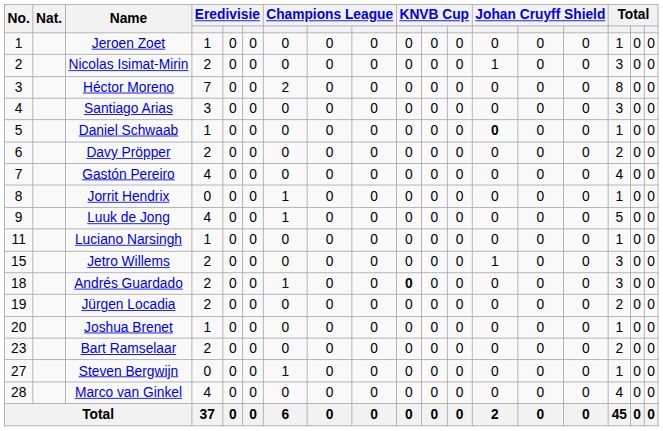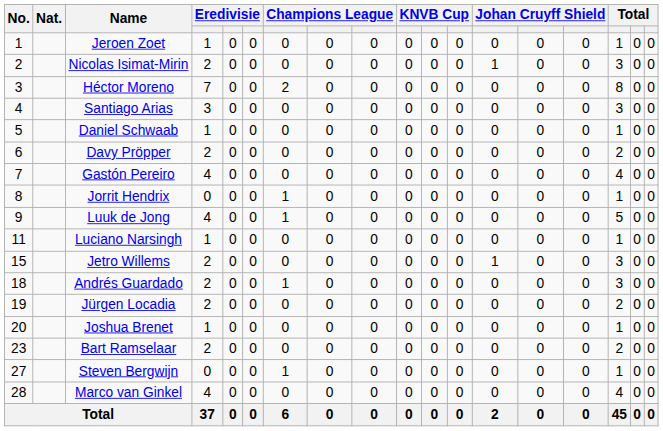(495, 130) bold -> (495, 130) normal
(409, 283) bold -> (409, 283) normal
